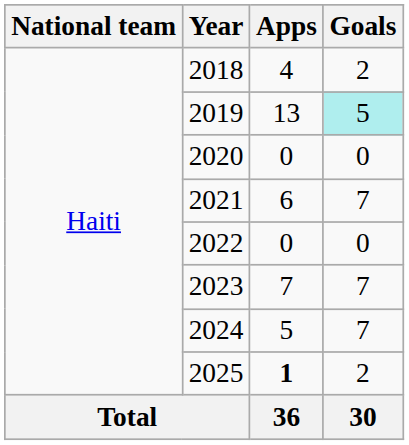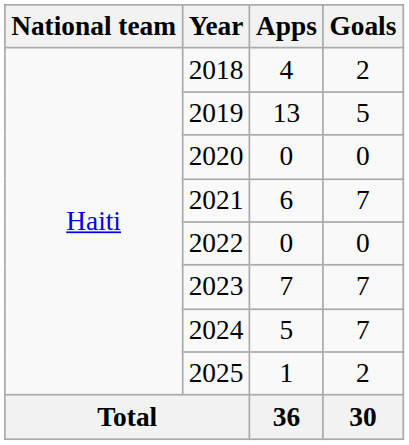(363, 112) paleturquoise background -> (363, 112) no background
(286, 373) bold -> (286, 373) normal
